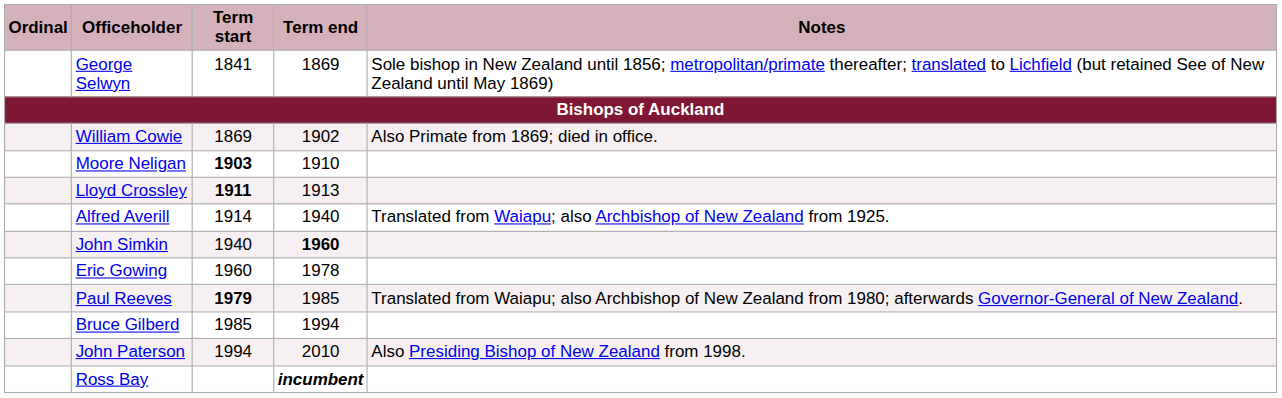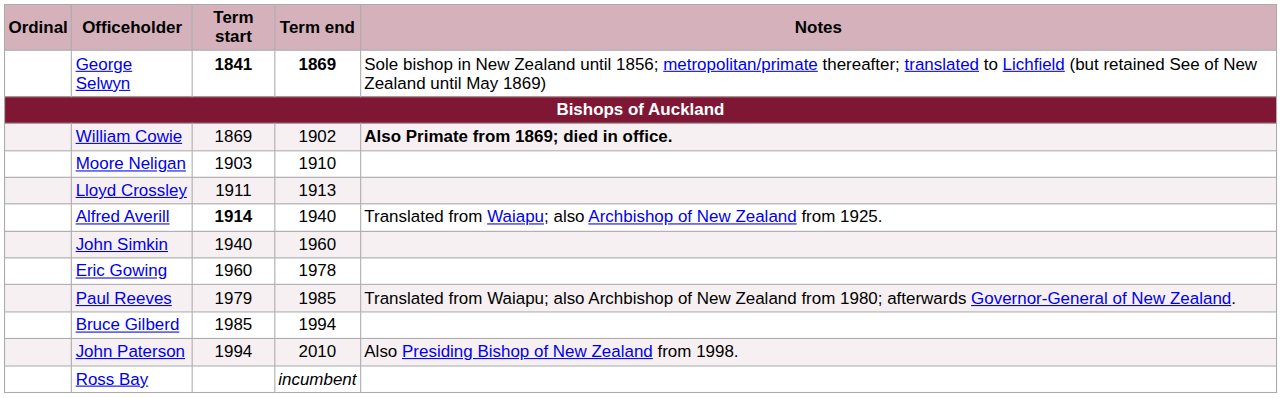(233, 63) normal -> (233, 63) bold
(321, 63) normal -> (317, 63) bold
(514, 136) normal -> (518, 136) bold
(233, 163) bold -> (233, 163) normal
(233, 190) bold -> (233, 190) normal
(233, 217) normal -> (233, 217) bold
(321, 244) bold -> (317, 244) normal
(233, 298) bold -> (233, 298) normal
(321, 378) bold -> (317, 378) normal
